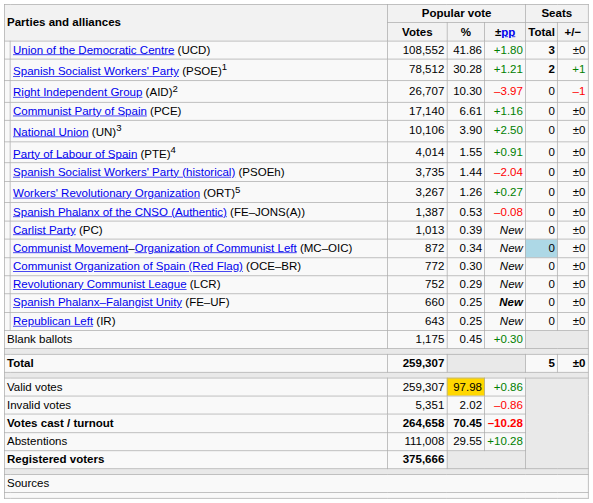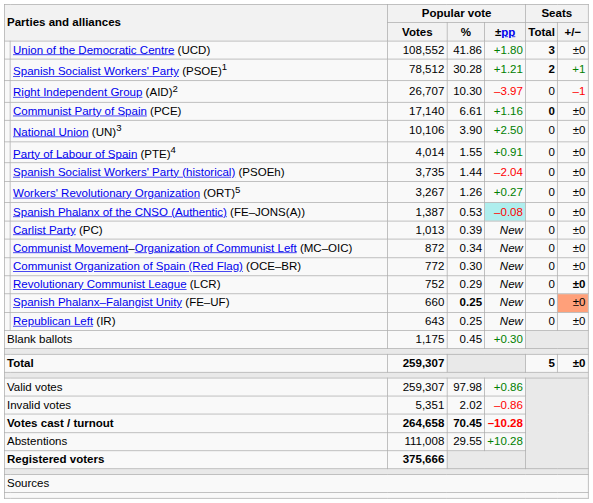(552, 111) normal -> (552, 111) bold
(508, 211) no background -> (508, 211) paleturquoise background
(552, 248) lightblue background -> (552, 248) no background
(579, 284) normal -> (579, 284) bold
(471, 303) normal -> (471, 303) bold
(511, 303) bold -> (511, 303) normal
(579, 303) no background -> (579, 303) lightsalmon background
(468, 386) gold background -> (468, 386) no background
